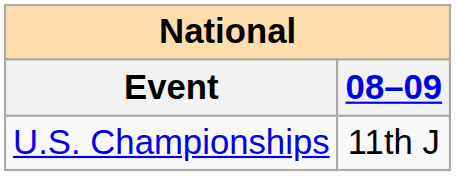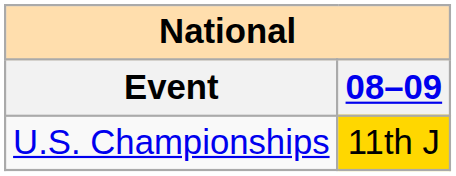(394, 142) no background -> (394, 142) gold background
